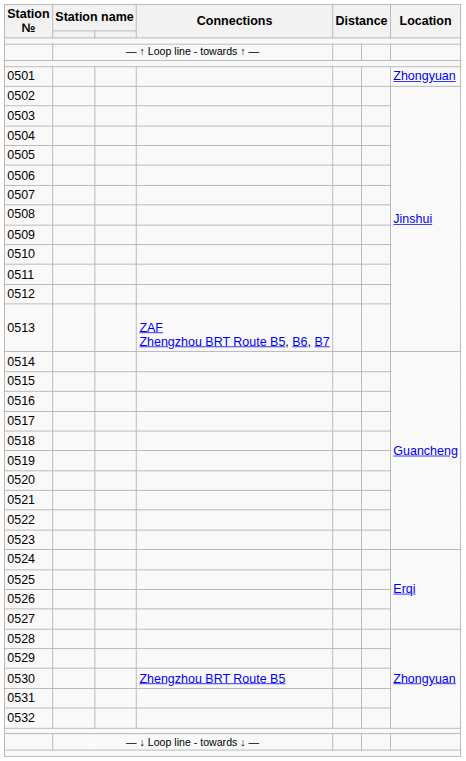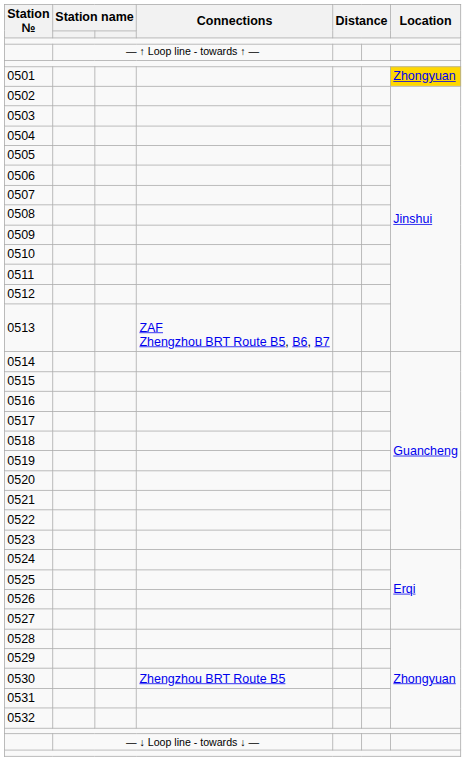(425, 76) no background -> (425, 76) gold background
